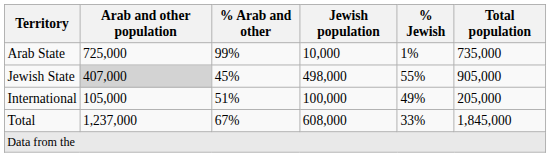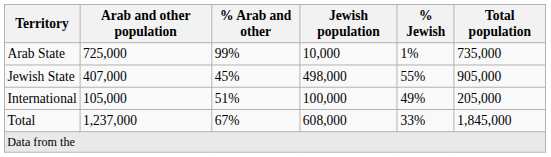(105, 76) lightgrey background -> (105, 76) no background
